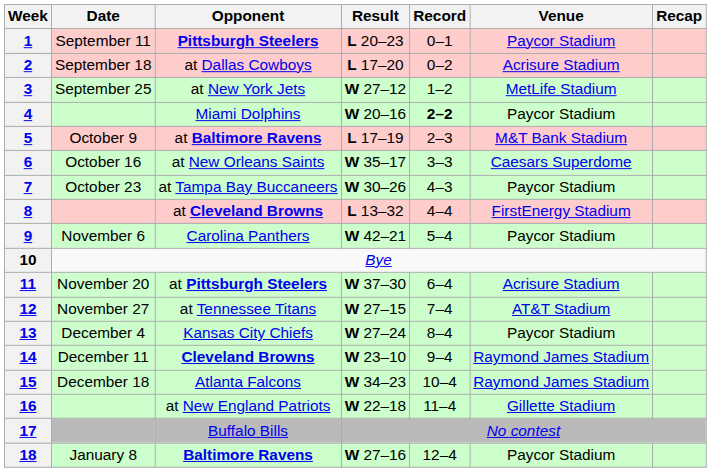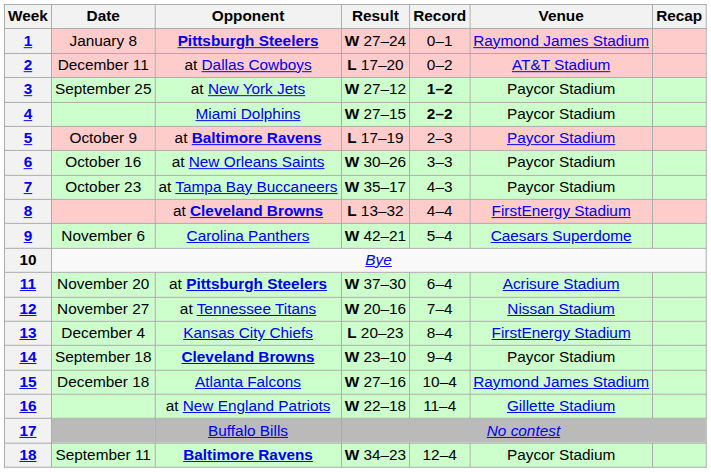(103, 41) September 11 -> (103, 41) January 8
(375, 41) L 20–23 -> (375, 41) W 27–24
(561, 41) Paycor Stadium -> (561, 41) Raymond James Stadium
(103, 65) September 18 -> (103, 65) December 11
(561, 65) Acrisure Stadium -> (561, 65) AT&T Stadium
(440, 89) normal -> (440, 89) bold
(561, 89) MetLife Stadium -> (561, 89) Paycor Stadium
(375, 114) W 20–16 -> (375, 114) W 27–15
(561, 138) M&T Bank Stadium -> (561, 138) Paycor Stadium
(375, 162) W 35–17 -> (375, 162) W 30–26
(561, 162) Caesars Superdome -> (561, 162) Paycor Stadium
(375, 187) W 30–26 -> (375, 187) W 35–17
(561, 235) Paycor Stadium -> (561, 235) Caesars Superdome
(375, 308) W 27–15 -> (375, 308) W 20–16
(561, 308) AT&T Stadium -> (561, 308) Nissan Stadium
(375, 333) W 27–24 -> (375, 333) L 20–23
(561, 333) Paycor Stadium -> (561, 333) FirstEnergy Stadium
(103, 357) December 11 -> (103, 357) September 18
(561, 357) Raymond James Stadium -> (561, 357) Paycor Stadium
(375, 382) W 34–23 -> (375, 382) W 27–16
(103, 455) January 8 -> (103, 455) September 11
(375, 455) W 27–16 -> (375, 455) W 34–23
